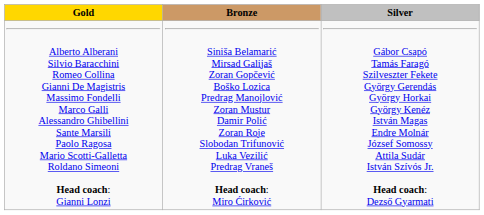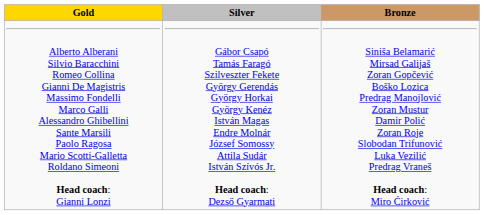columns swapped: (400, 12) <-> (242, 12)
